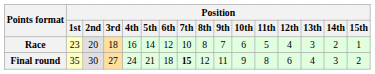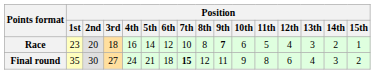(223, 44) normal -> (223, 44) bold
